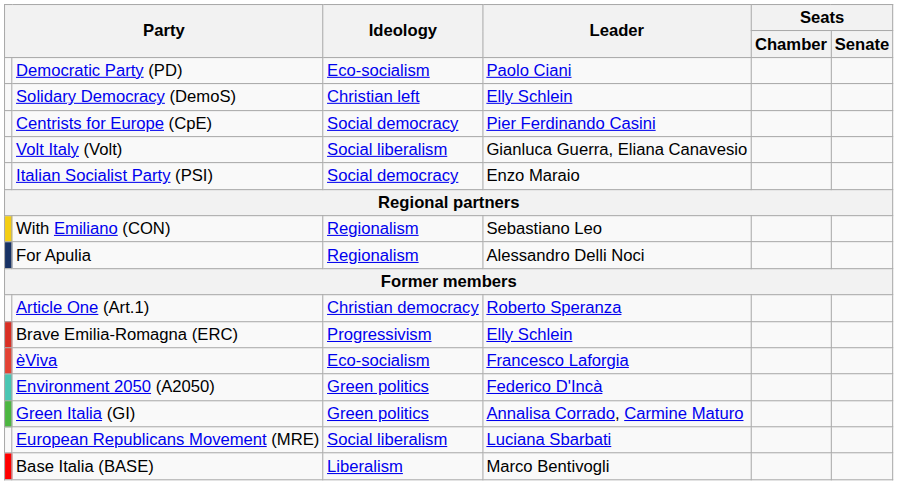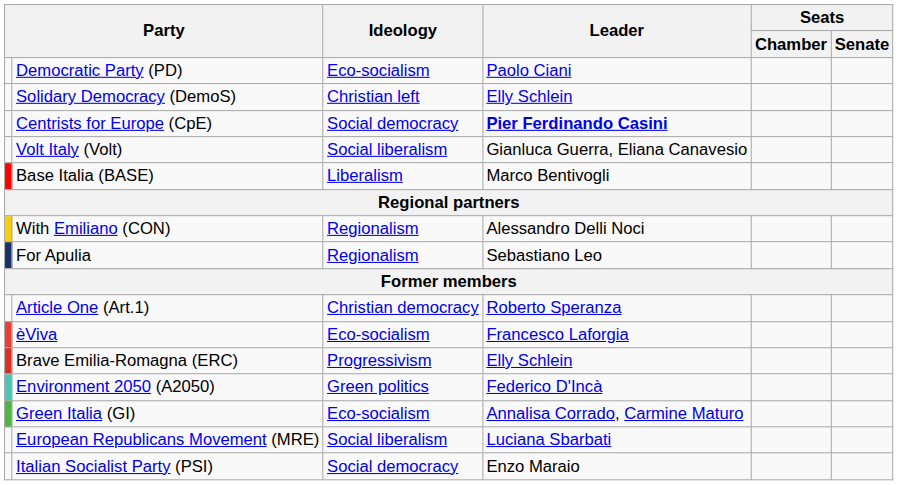(571, 123) normal -> (577, 123) bold
rows swapped: (85, 466) <-> (115, 176)
(544, 228) Sebastiano Leo -> (565, 228) Alessandro Delli Noci
(565, 255) Alessandro Delli Noci -> (544, 255) Sebastiano Leo
rows swapped: (127, 334) <-> (37, 360)
(378, 413) Green politics -> (378, 413) Eco-socialism
